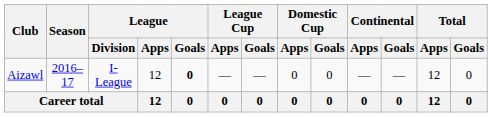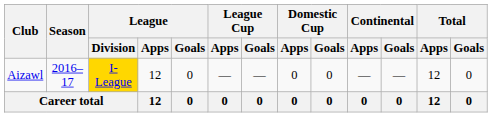(113, 75) no background -> (113, 75) gold background
(190, 75) bold -> (190, 75) normal
